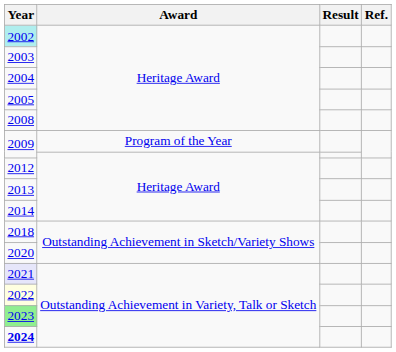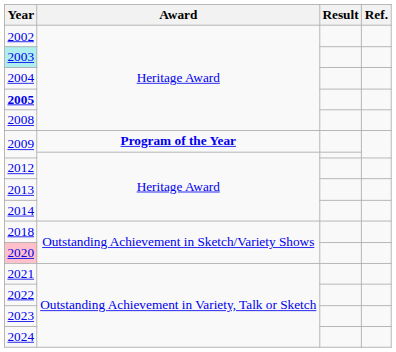(21, 36) paleturquoise background -> (21, 36) no background
(21, 57) no background -> (21, 57) paleturquoise background
(21, 99) normal -> (21, 99) bold
(178, 141) normal -> (178, 141) bold
(21, 252) no background -> (21, 252) pink background
(21, 273) lavender background -> (21, 273) no background
(21, 294) lightyellow background -> (21, 294) no background
(21, 316) lightgreen background -> (21, 316) no background
(21, 337) bold -> (21, 337) normal
